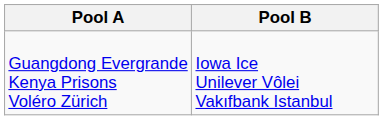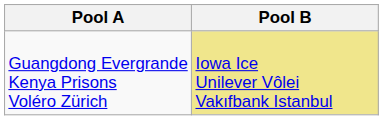(264, 82) no background -> (264, 82) khaki background
